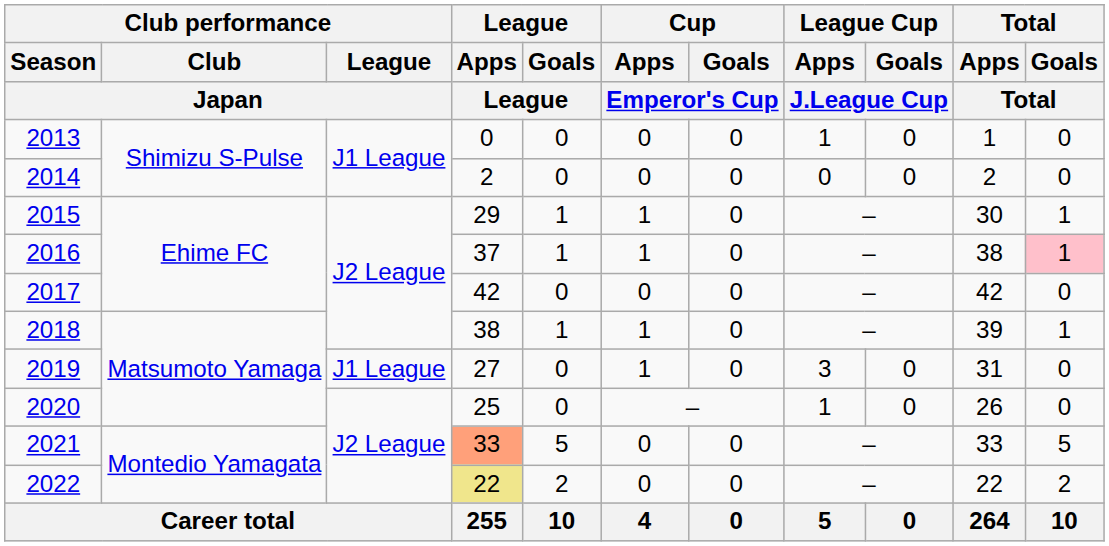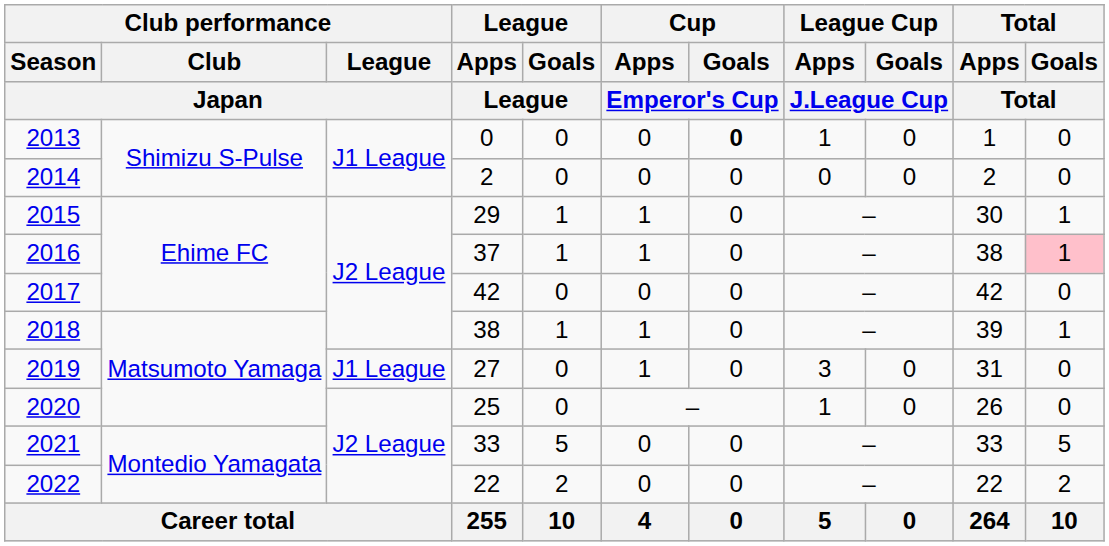(736, 138) normal -> (736, 138) bold
(487, 445) lightsalmon background -> (487, 445) no background
(487, 483) khaki background -> (487, 483) no background
